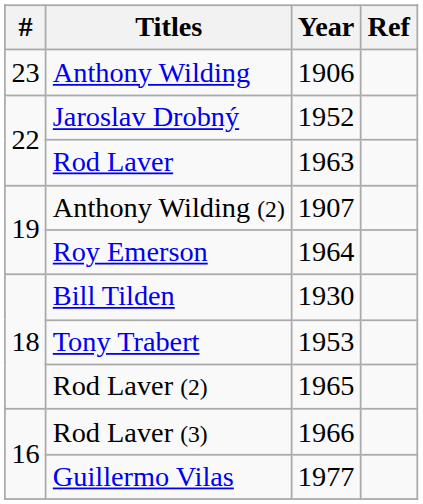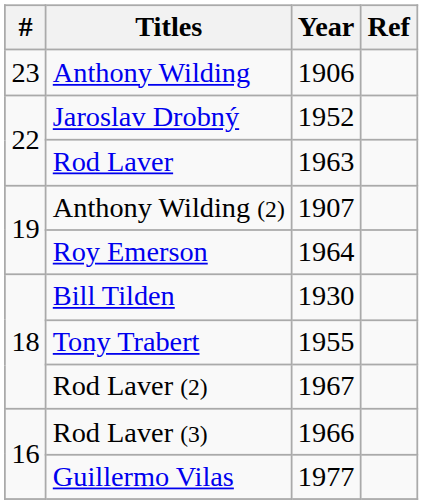(326, 341) 1953 -> (326, 341) 1955
(326, 386) 1965 -> (326, 386) 1967
